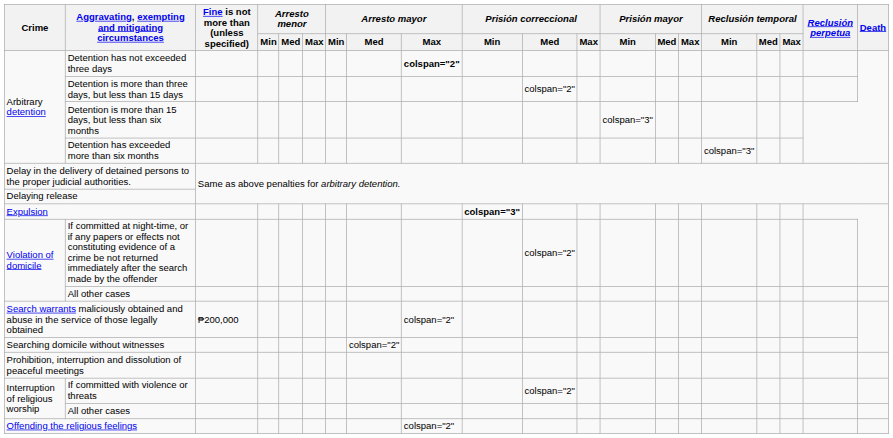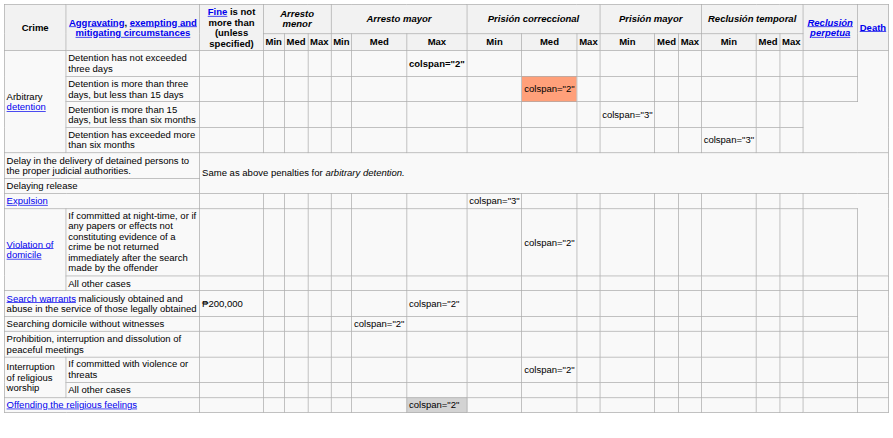(550, 89) no background -> (549, 89) lightsalmon background
(492, 211) bold -> (495, 200) normal
(429, 426) no background -> (434, 405) lightgrey background
